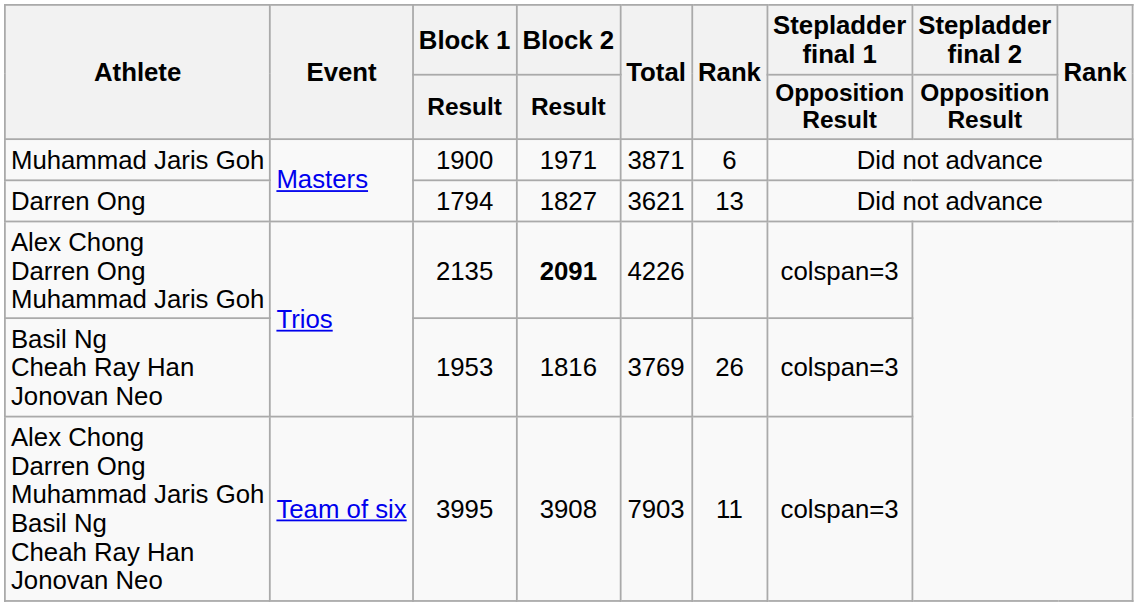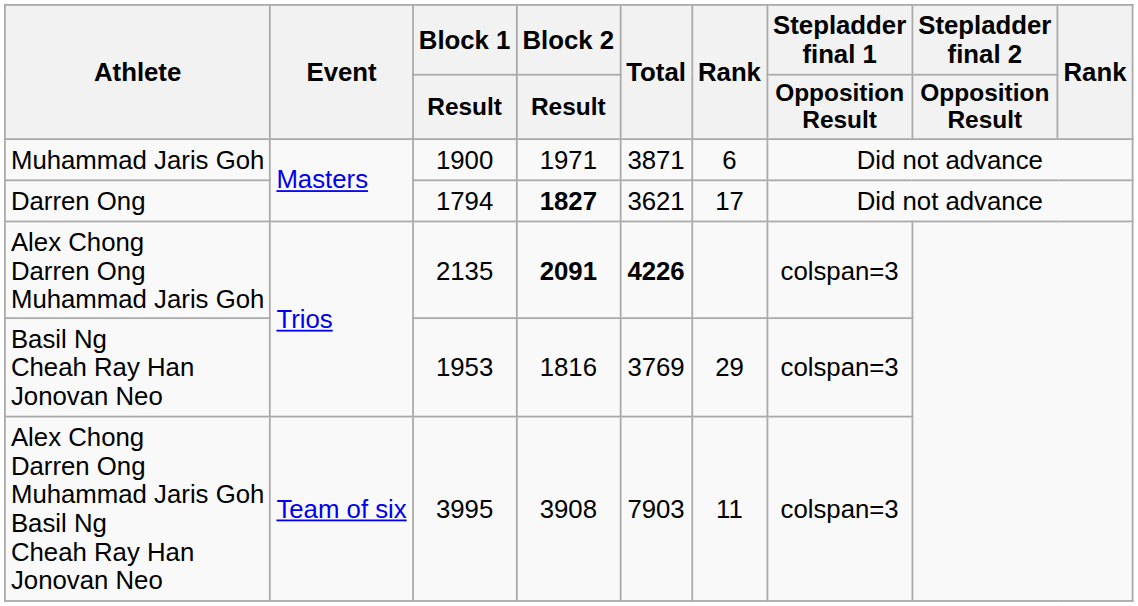(568, 201) normal -> (568, 201) bold
(729, 201) 13 -> (729, 201) 17
(656, 270) normal -> (656, 270) bold
(729, 368) 26 -> (729, 368) 29
